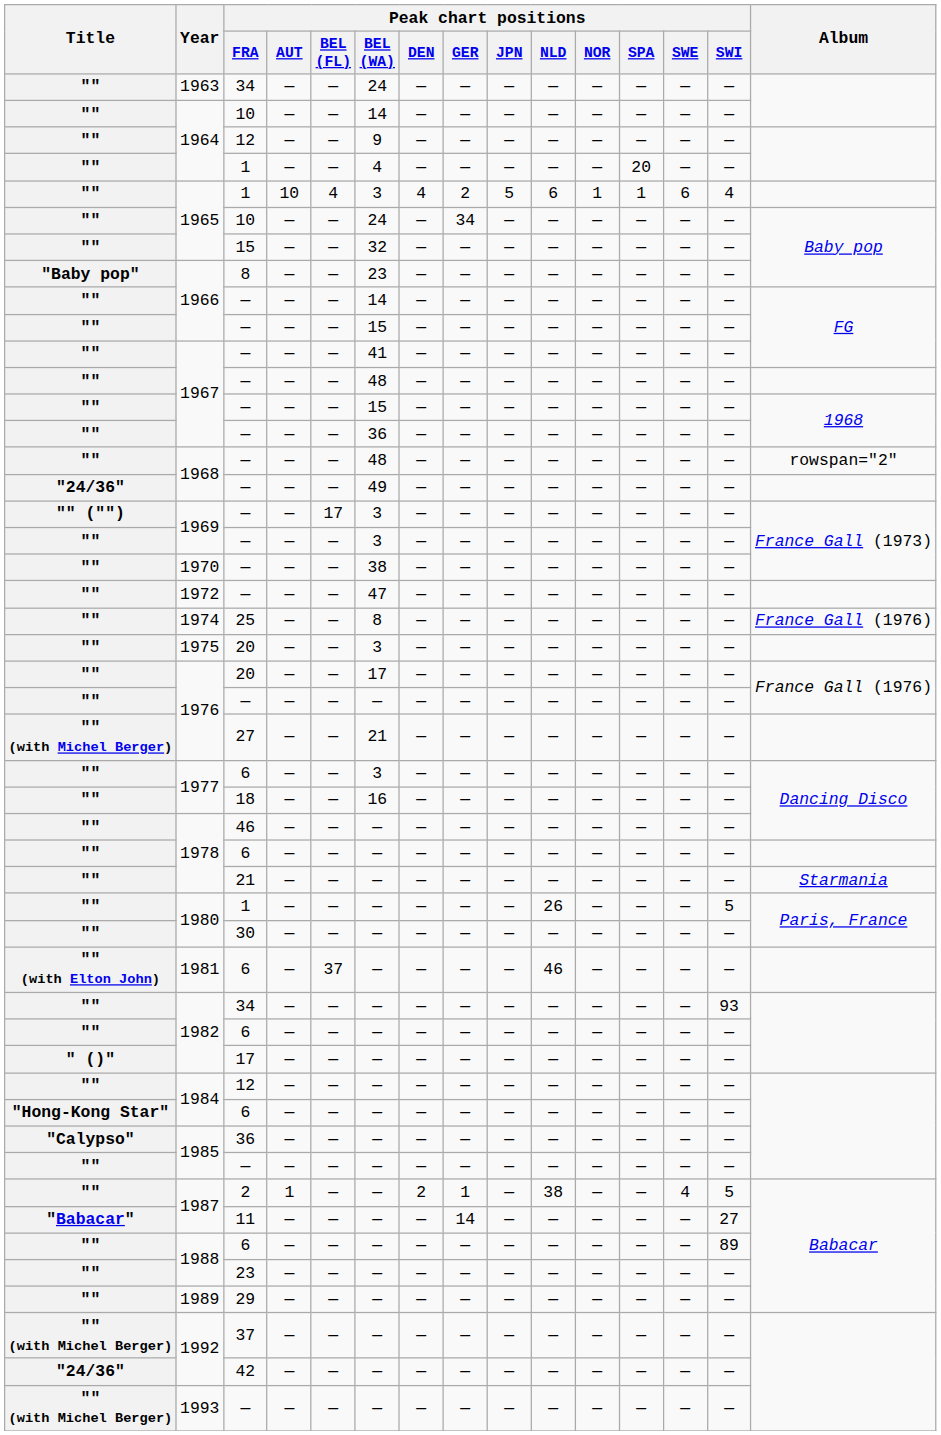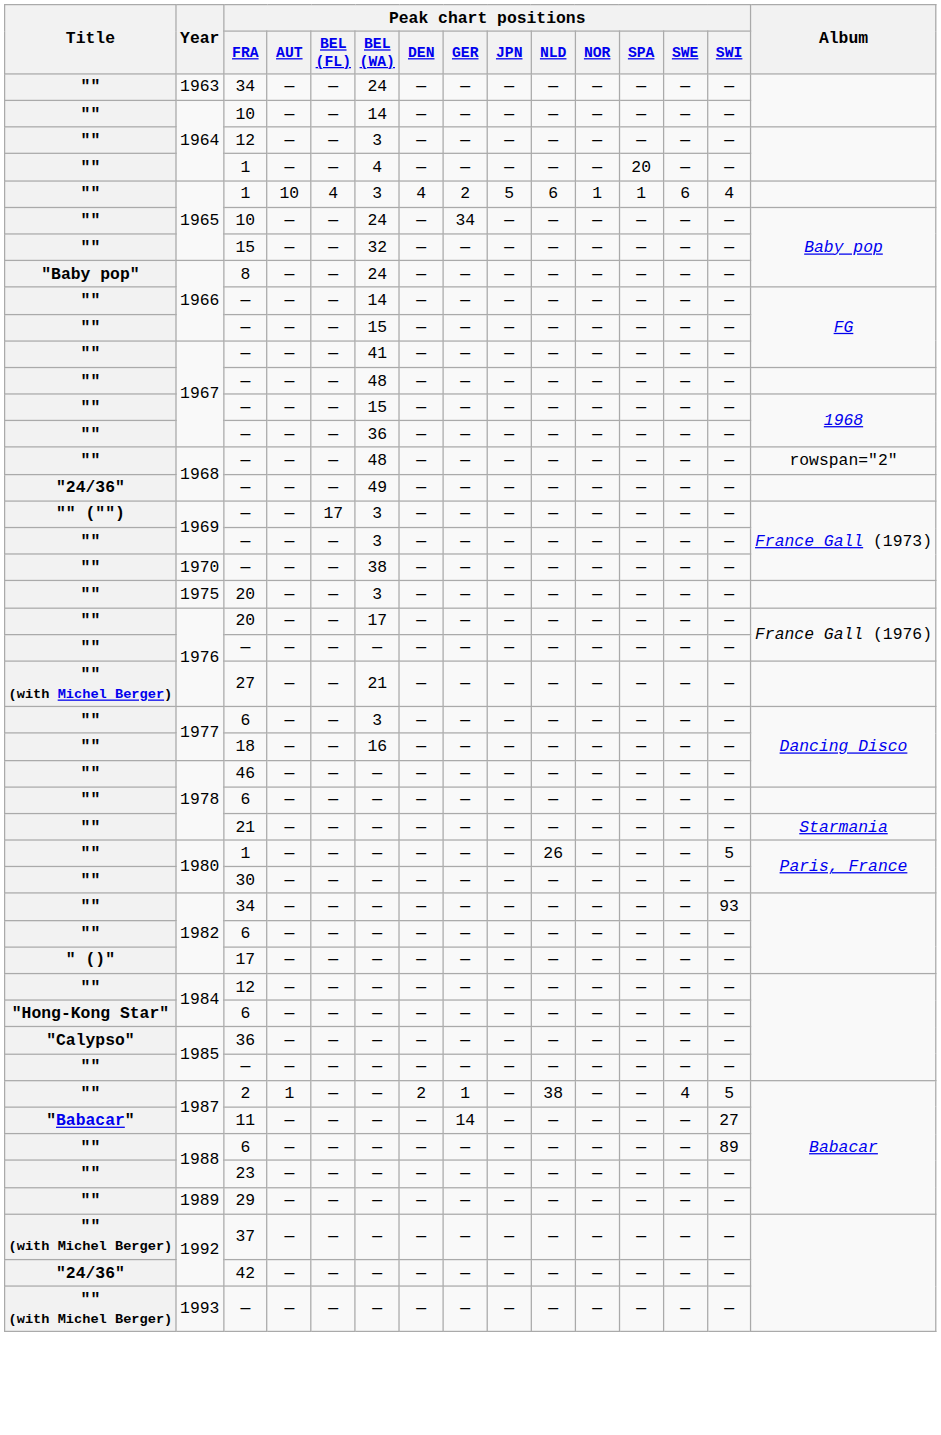(377, 140) 9 -> (377, 140) 3
(377, 274) 23 -> (377, 274) 24
- row: (200, 594)
- row: (200, 621)
- row: (200, 970)
